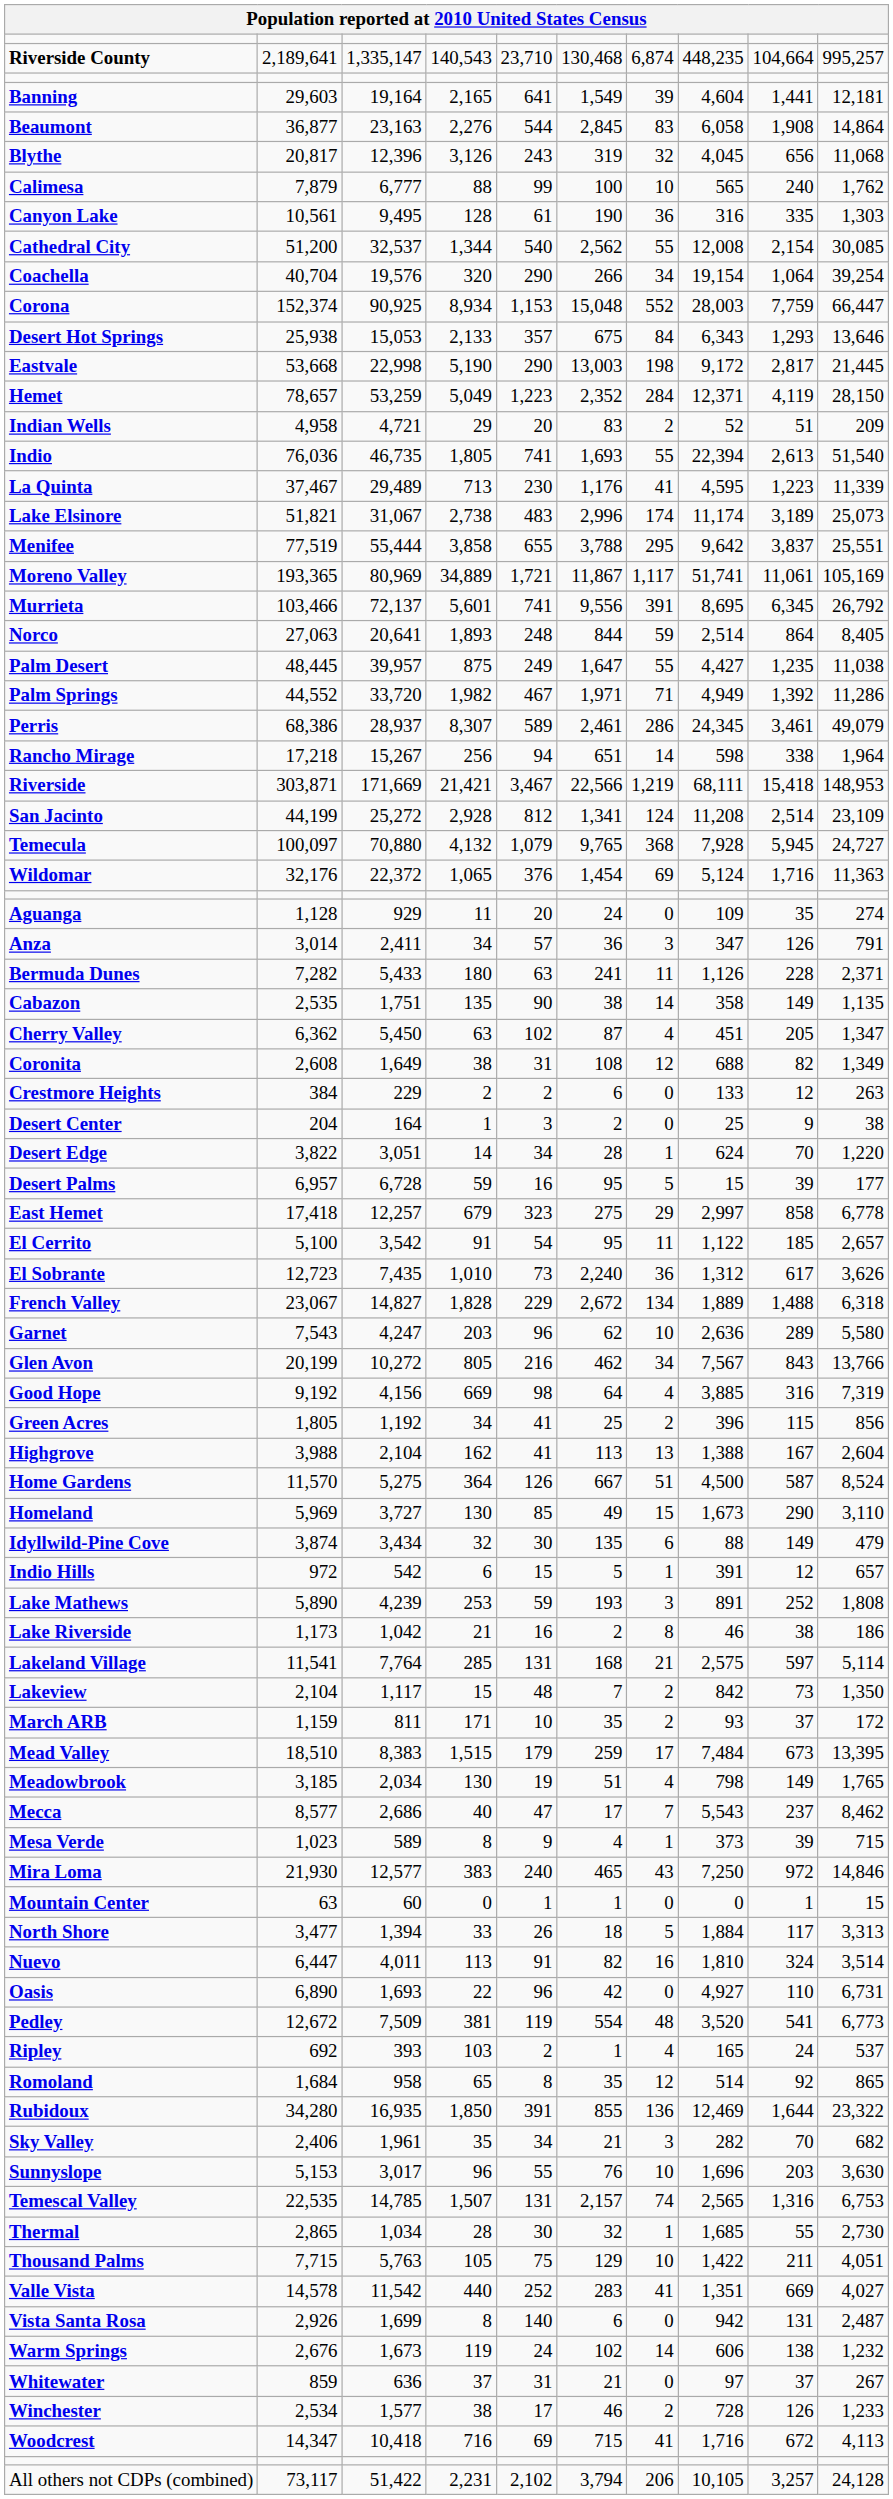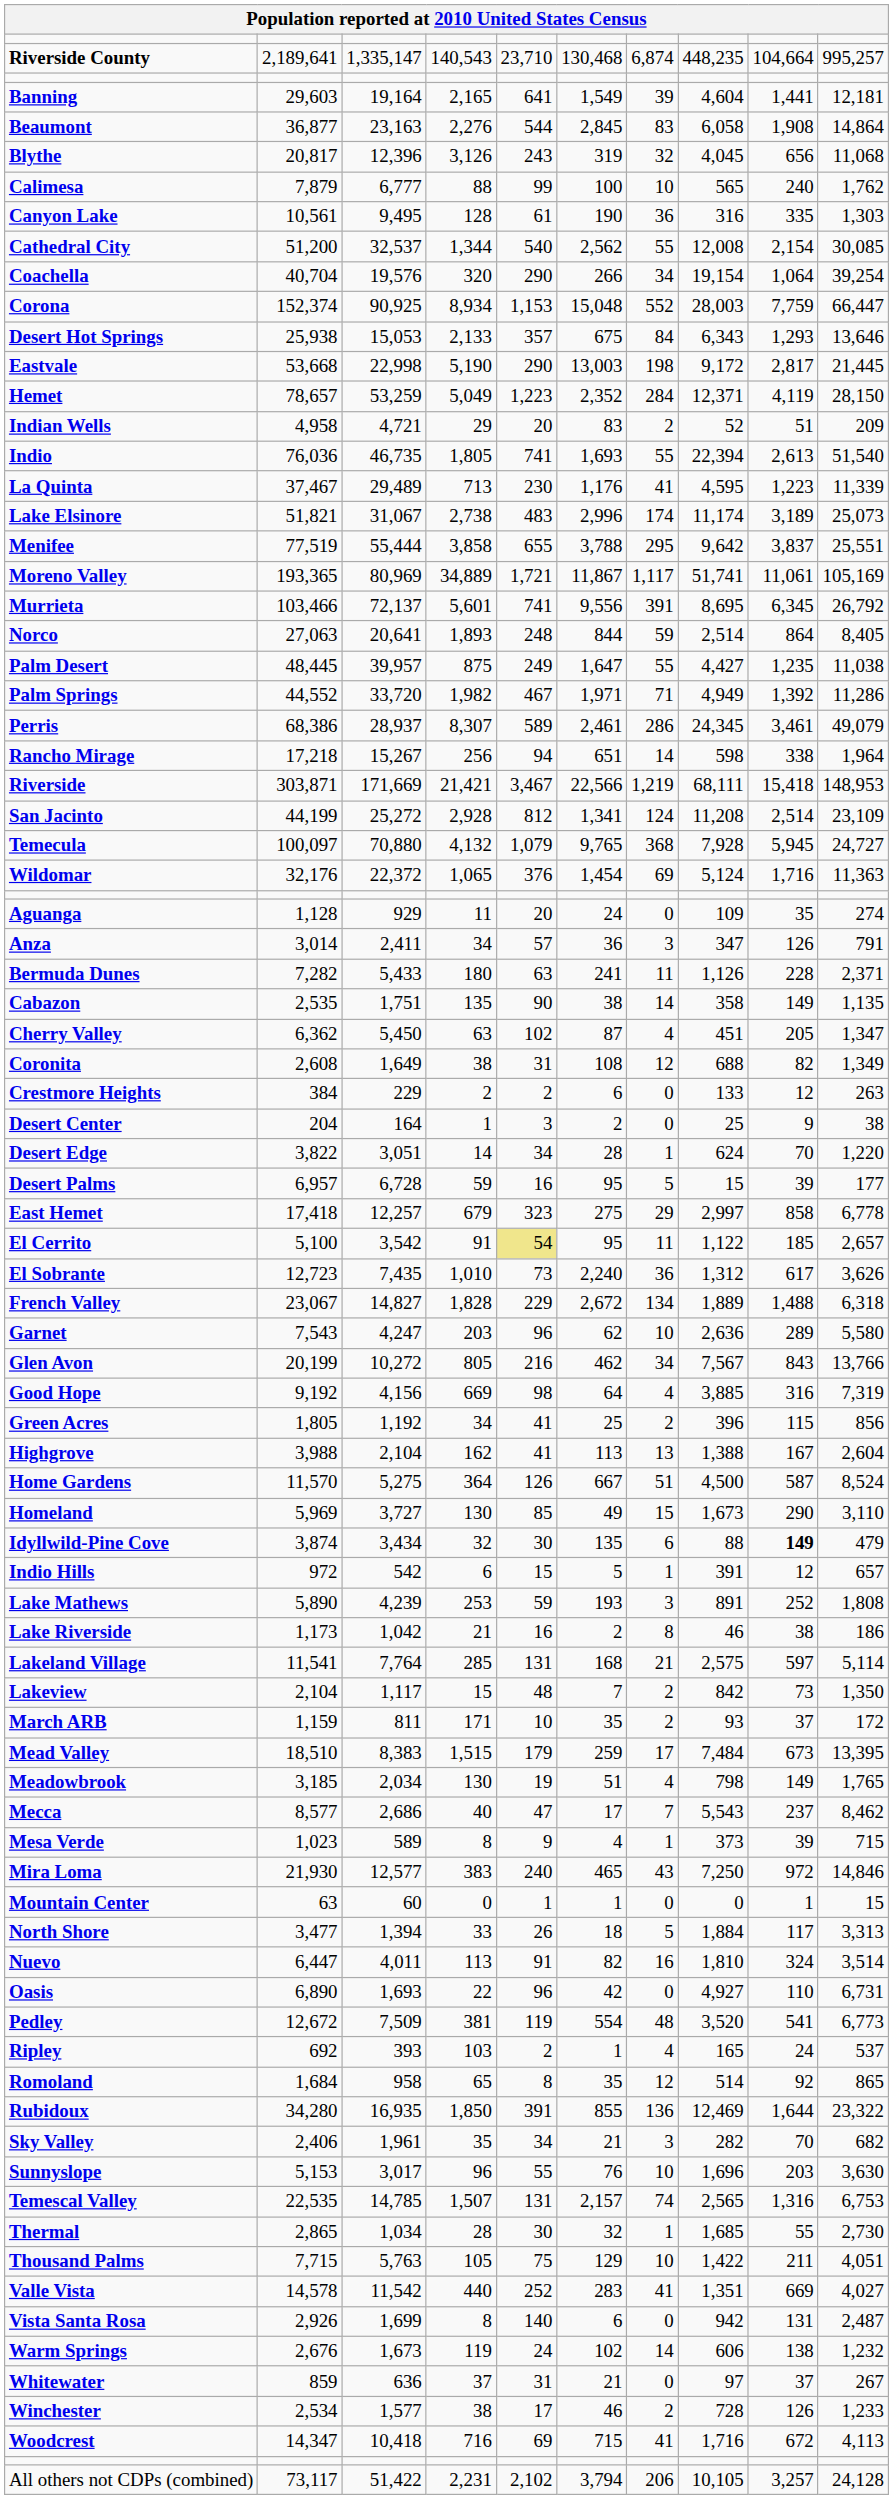(543, 1243) no background -> (543, 1243) khaki background
(800, 1542) normal -> (800, 1542) bold
